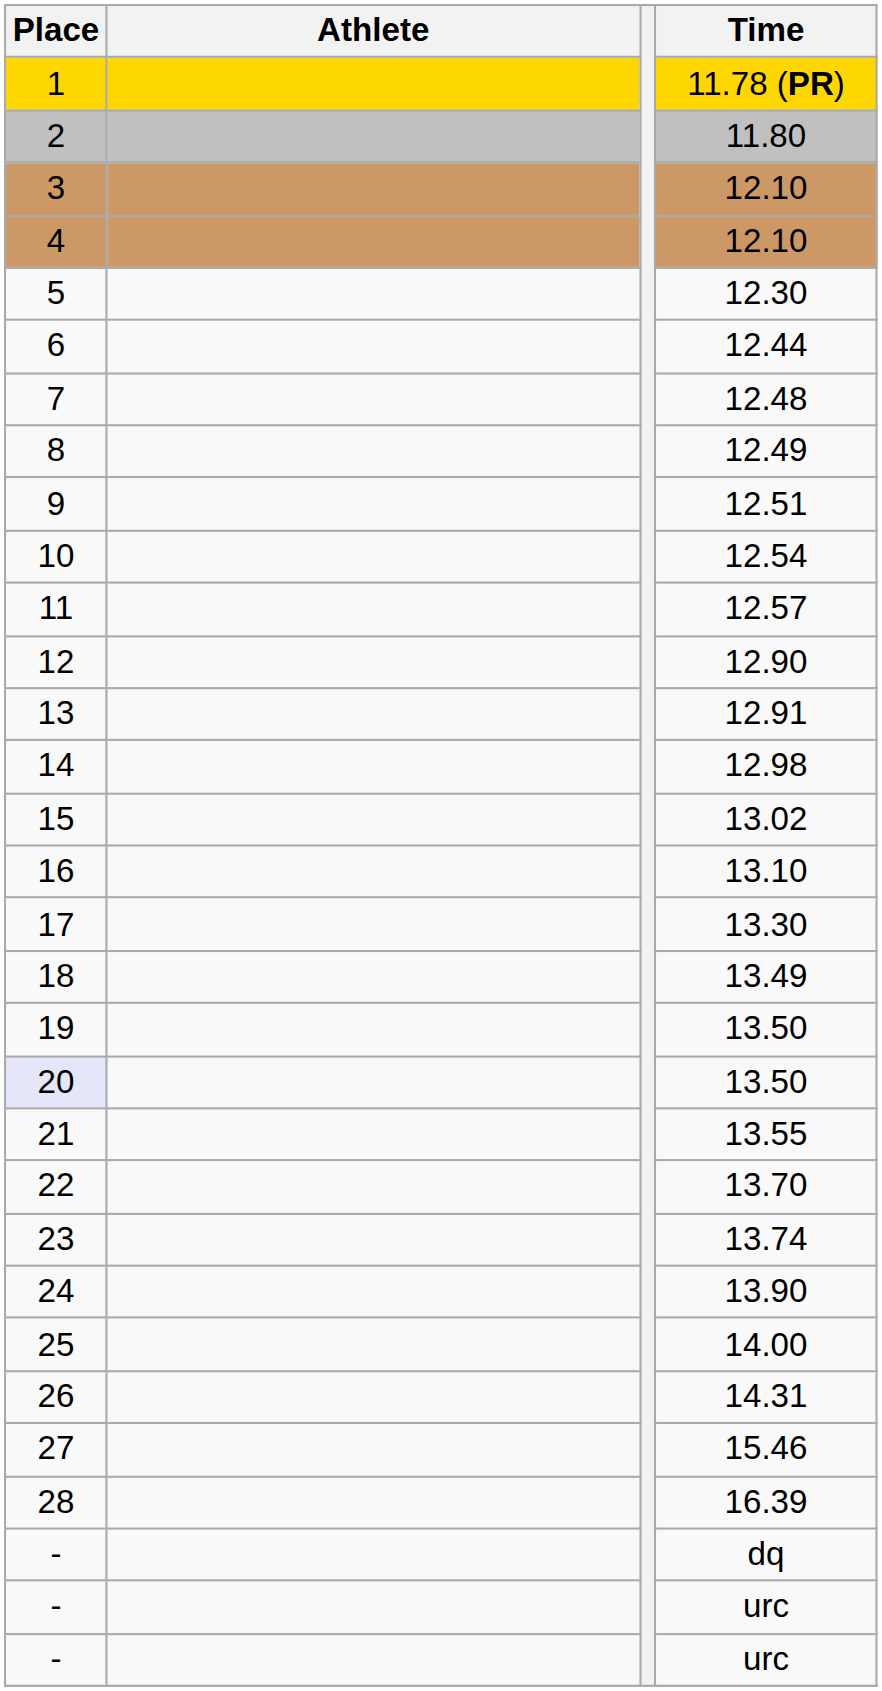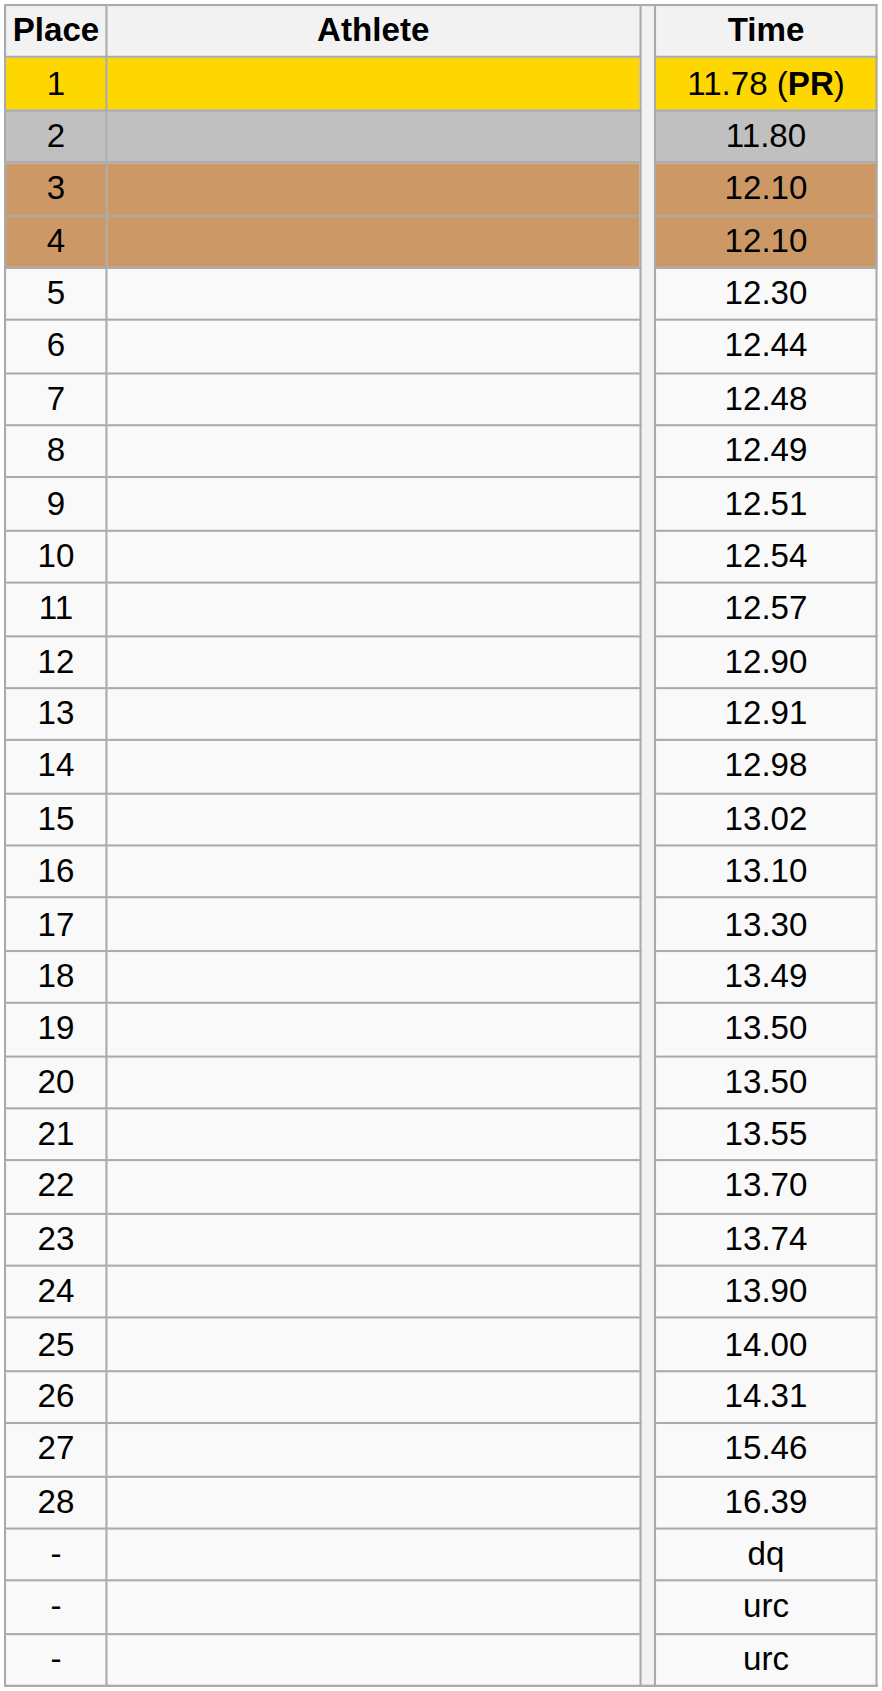(56, 1081) lavender background -> (56, 1081) no background
